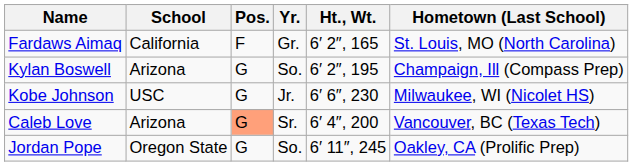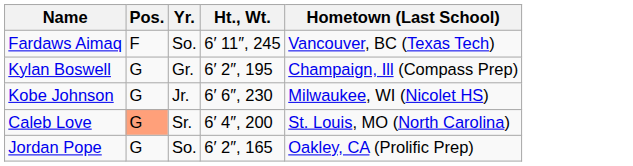- column: (178, 17)
(289, 43) Gr. -> (184, 43) So.
(344, 43) 6′ 2″, 165 -> (242, 43) 6′ 11″, 245
(505, 43) St. Louis, MO (North Carolina) -> (391, 43) Vancouver, BC (Texas Tech)
(290, 69) So. -> (183, 69) Gr.
(497, 122) Vancouver, BC (Texas Tech) -> (399, 122) St. Louis, MO (North Carolina)
(348, 148) 6′ 11″, 245 -> (238, 148) 6′ 2″, 165
